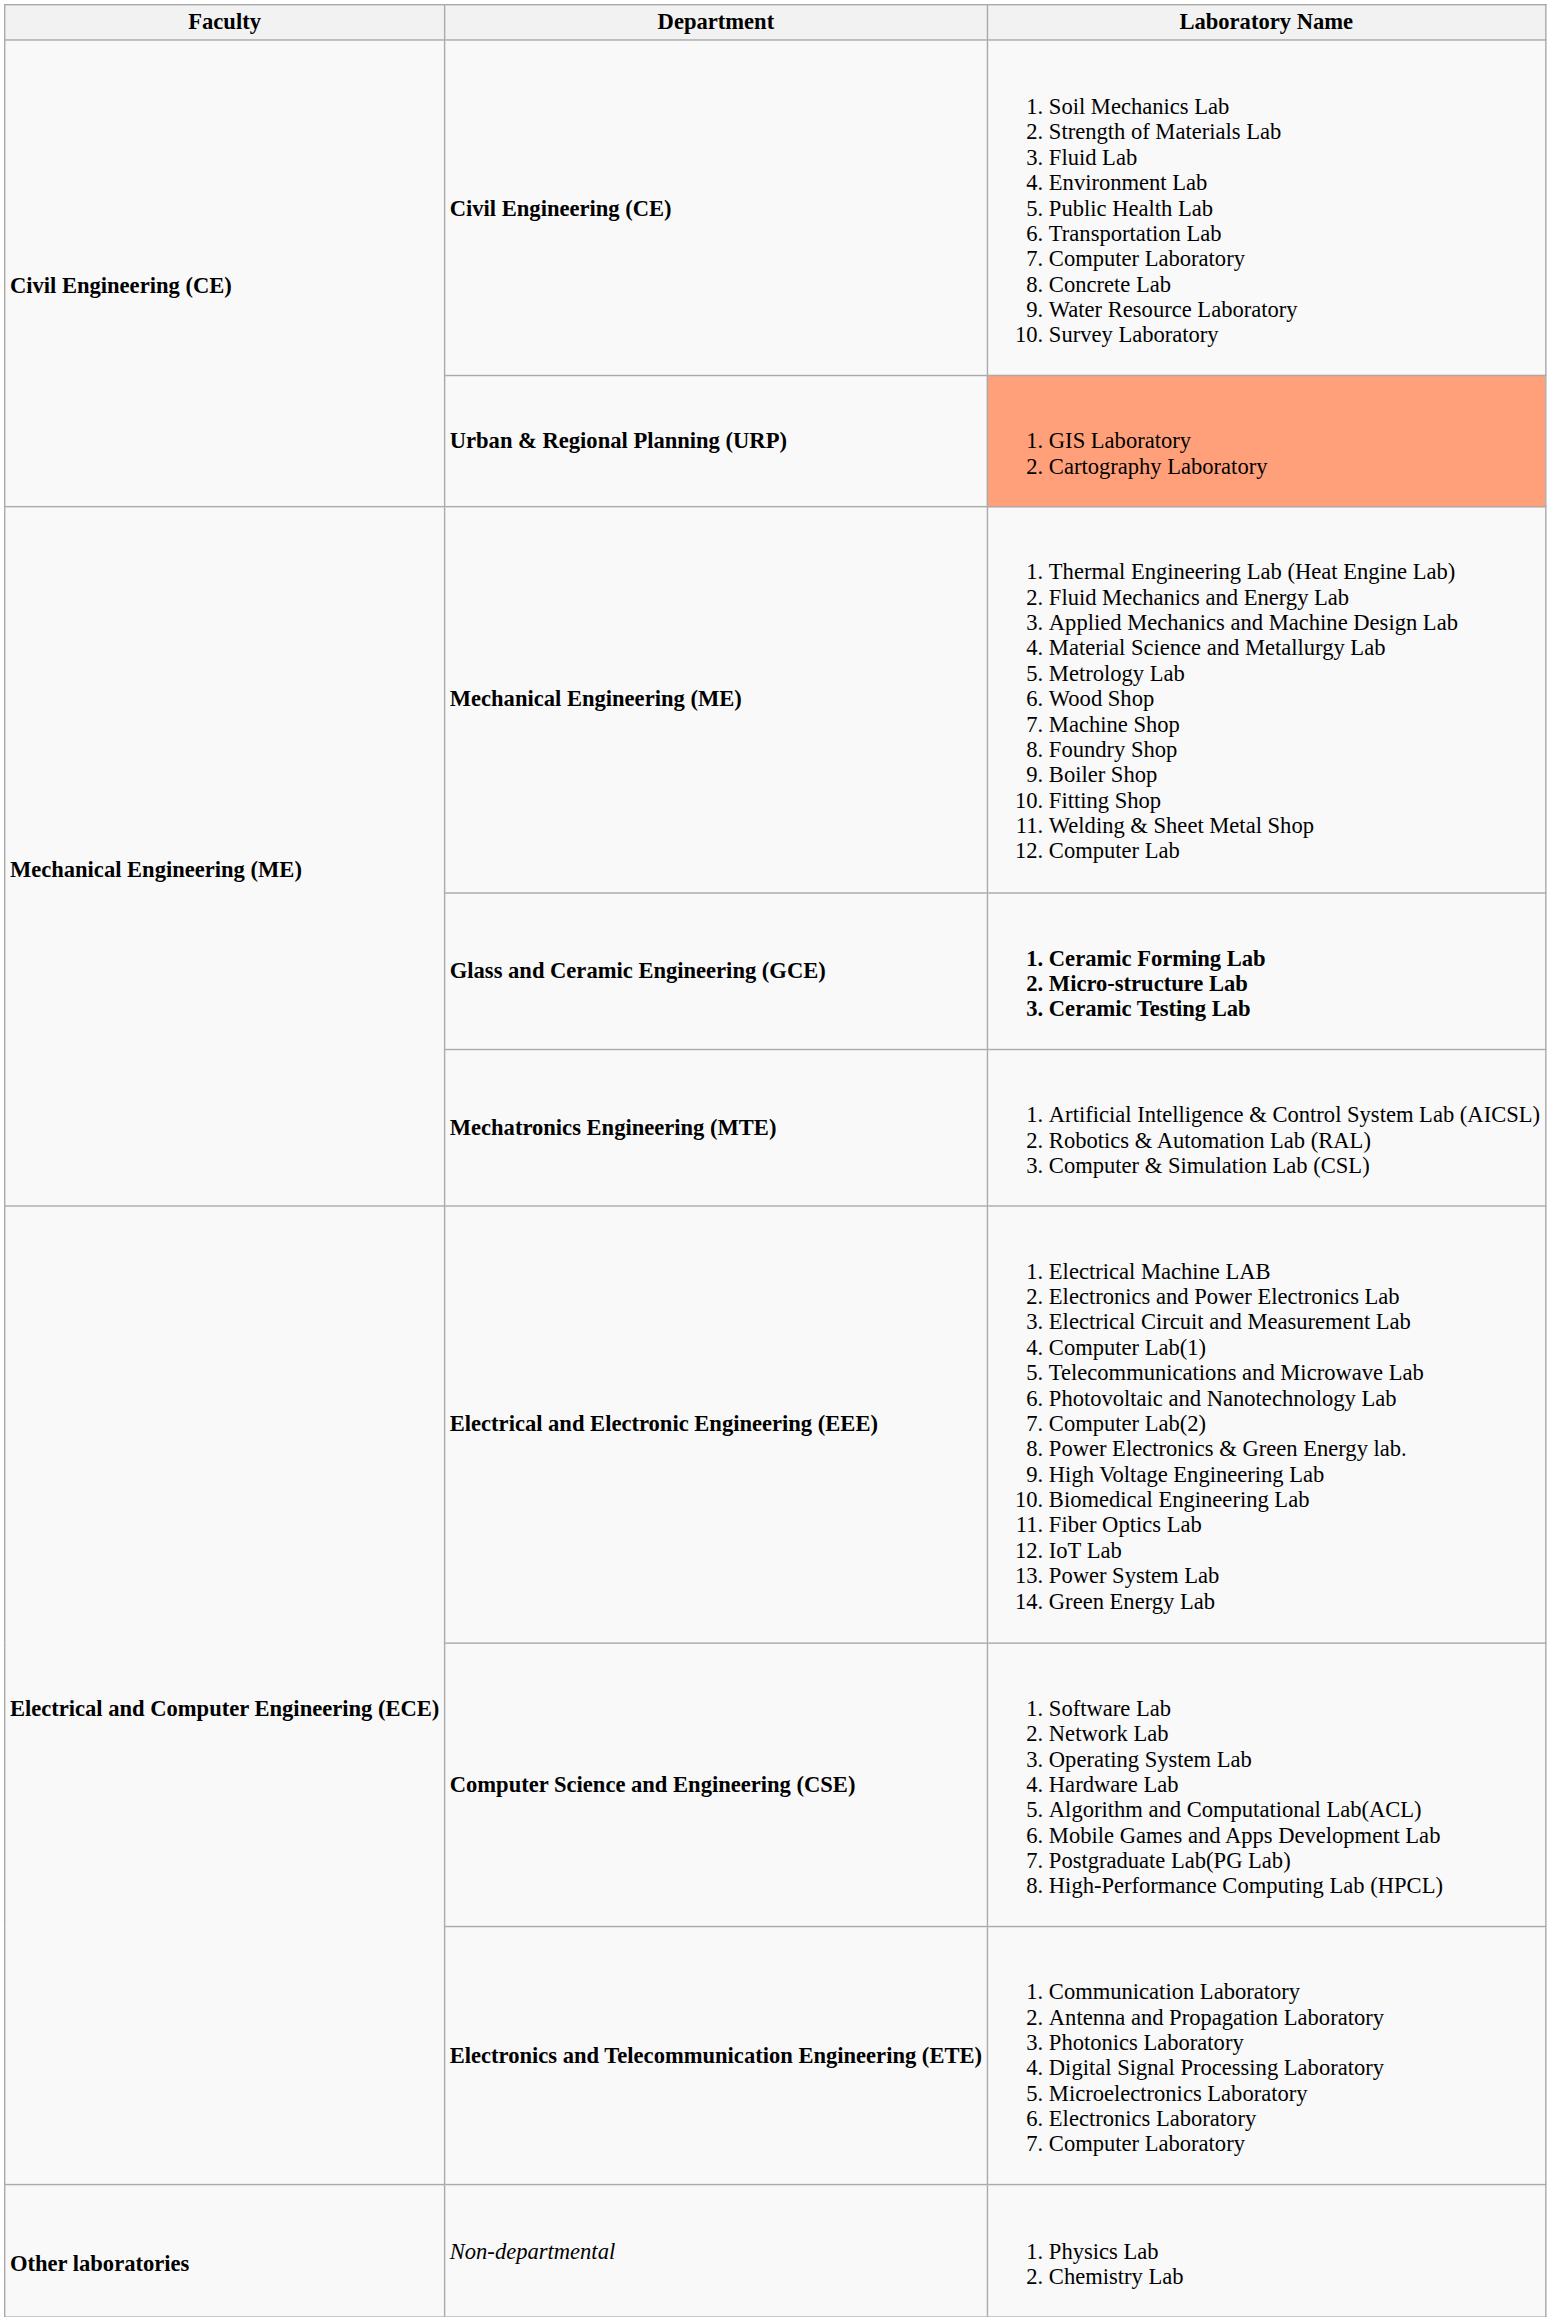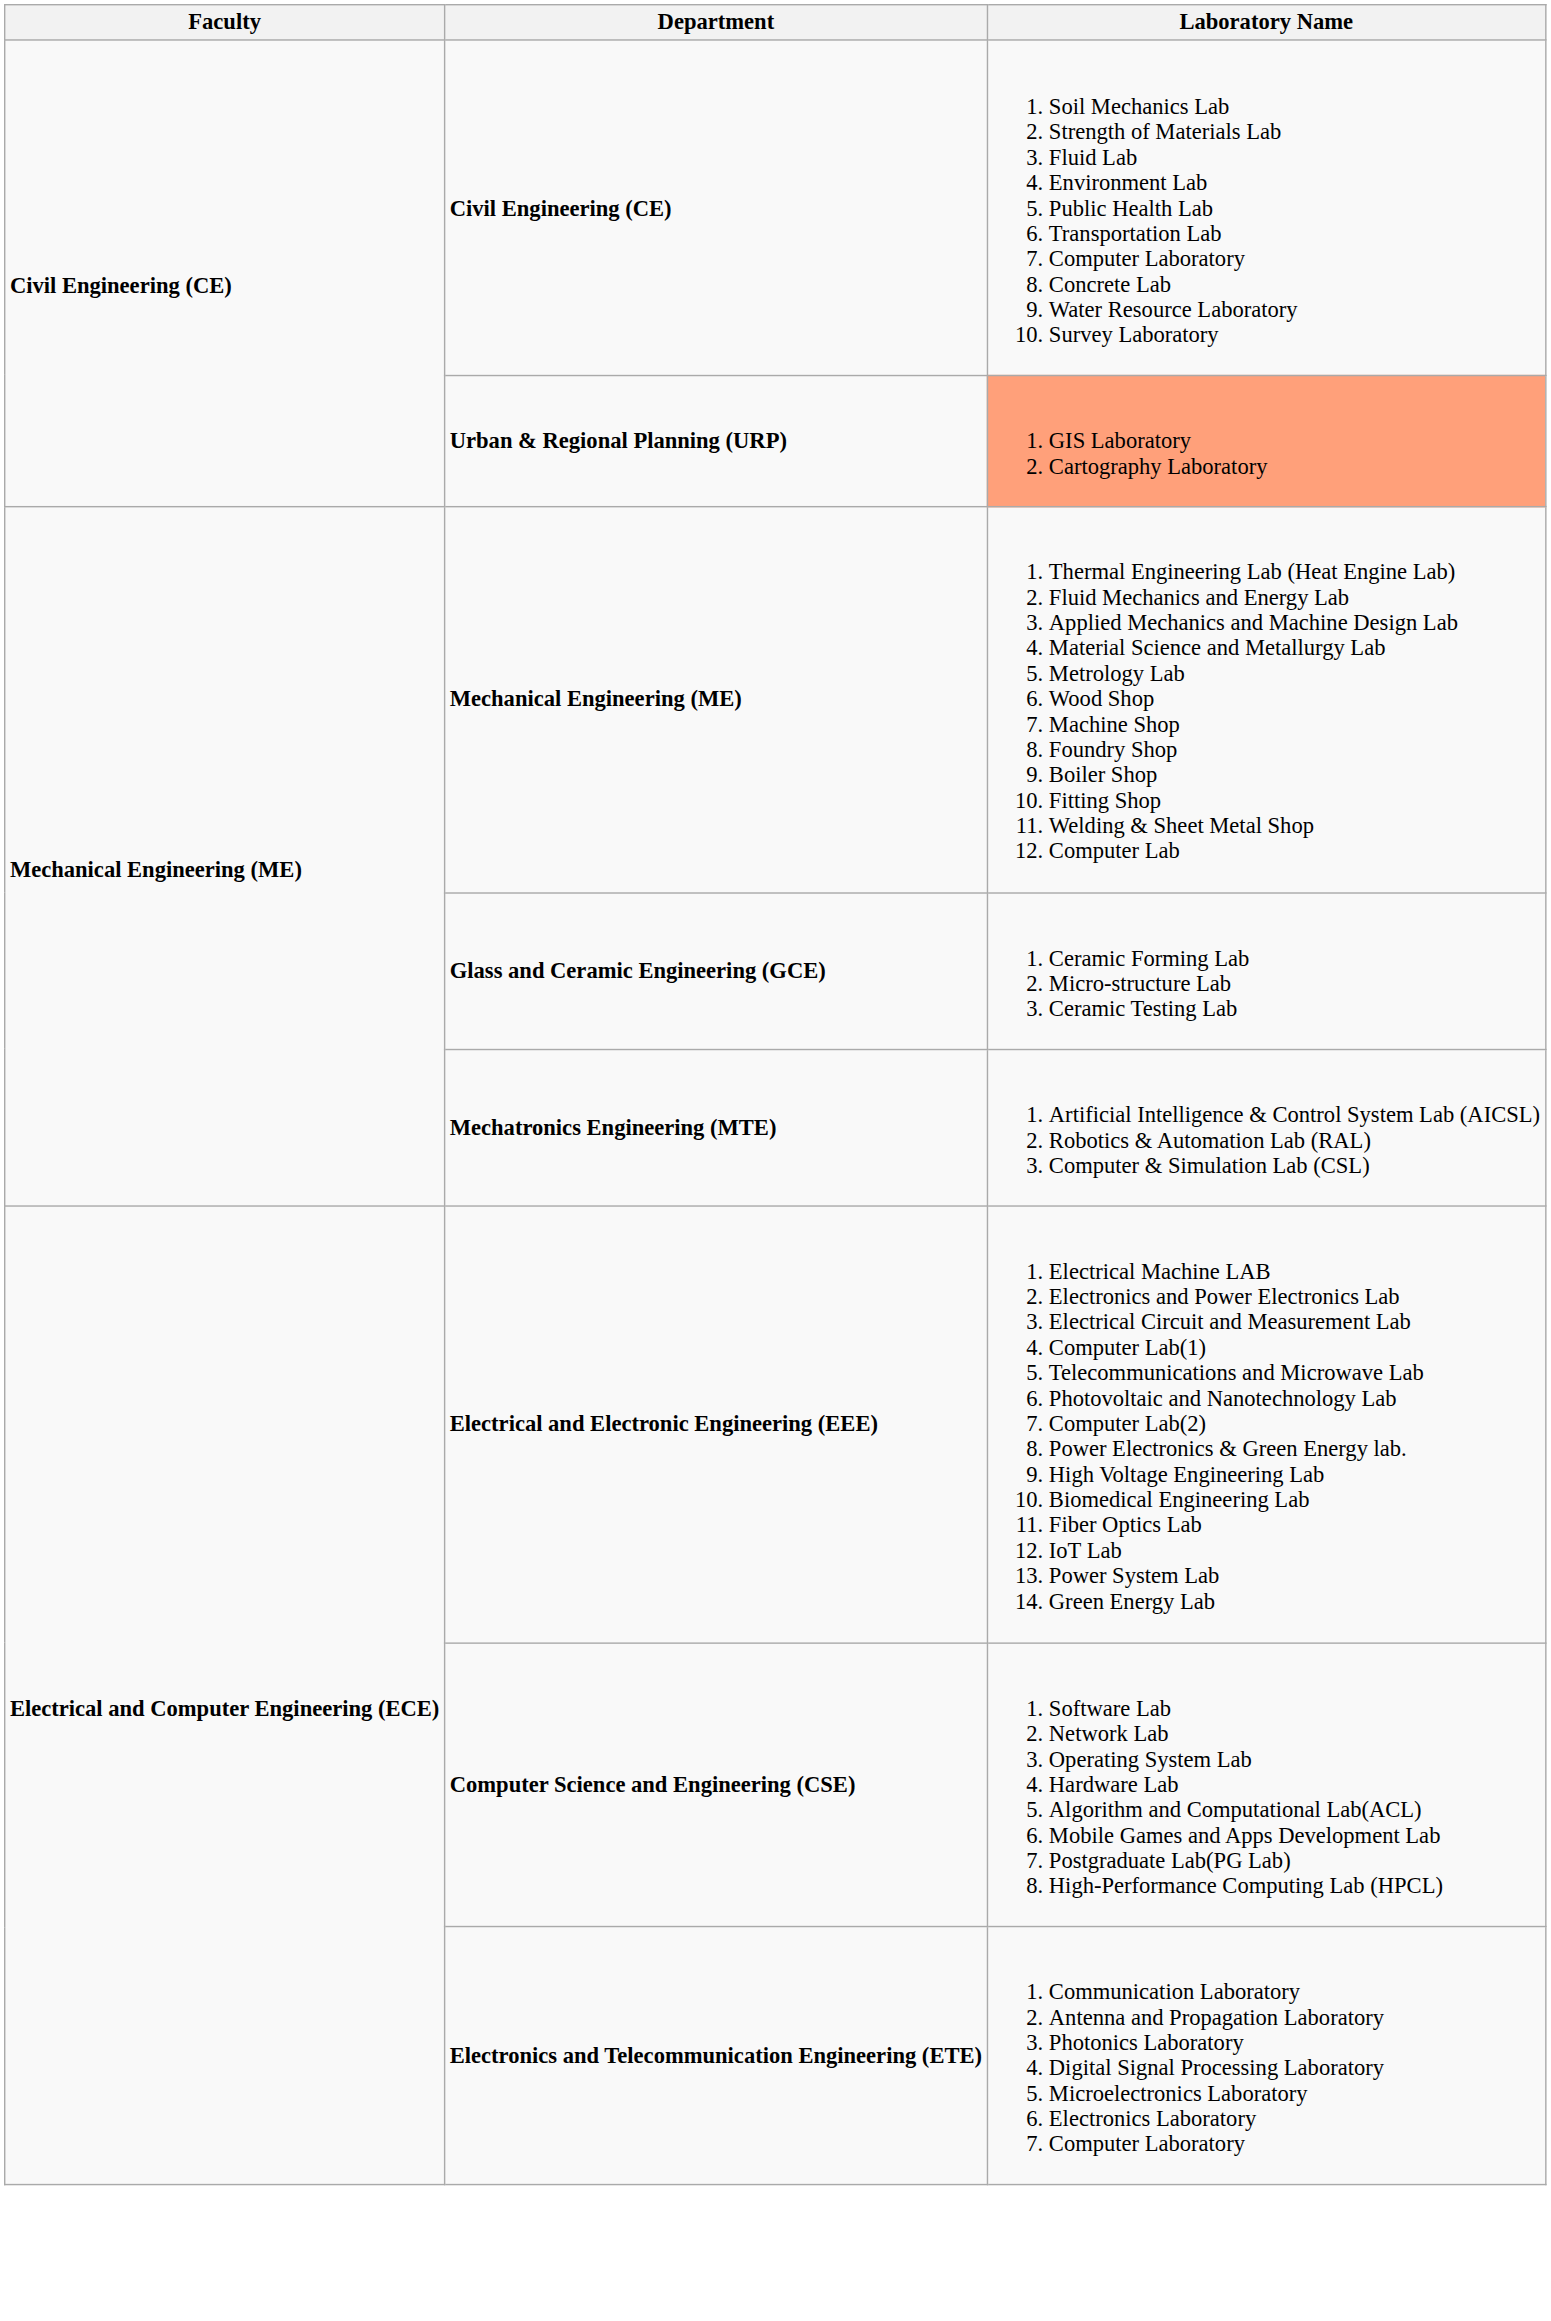(1266, 984) bold -> (1266, 984) normal
- row: (532, 2250)
